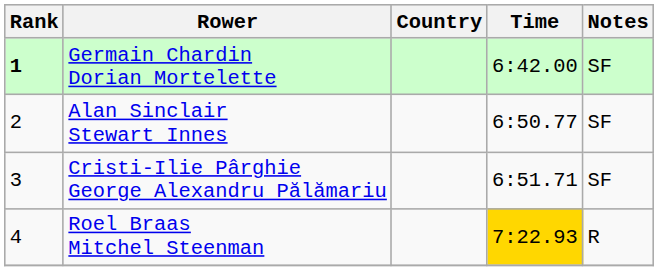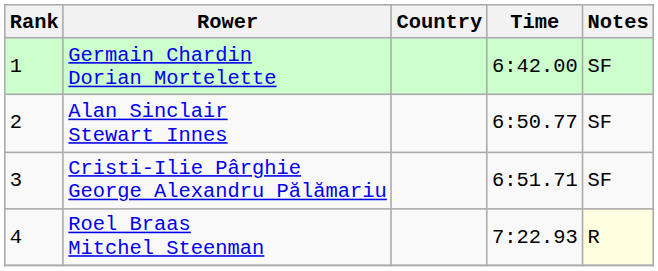(16, 66) bold -> (16, 66) normal
(535, 237) gold background -> (535, 237) no background
(594, 237) no background -> (594, 237) lightyellow background
